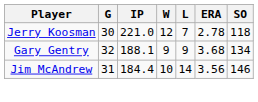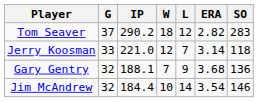+ row: (51, 32)
(108, 32) 30 -> (108, 51) 33
(211, 32) 2.78 -> (211, 51) 3.14
(166, 51) 9 -> (166, 69) 7
(240, 51) 134 -> (240, 69) 136
(108, 69) 31 -> (108, 87) 32
(211, 69) 3.56 -> (211, 87) 3.54
